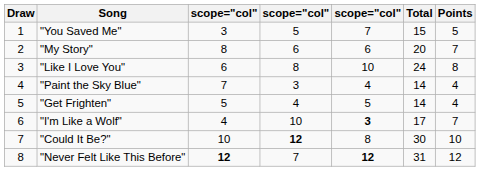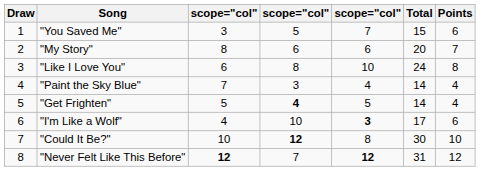(455, 31) 5 -> (455, 31) 6
(296, 103) normal -> (296, 103) bold
(455, 121) 7 -> (455, 121) 6
